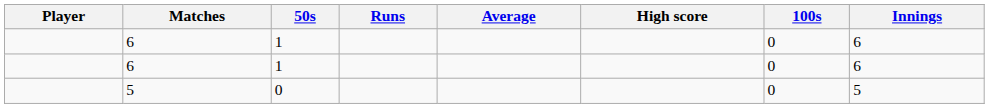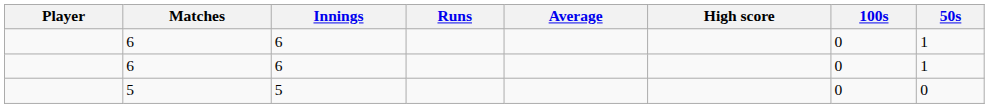columns swapped: (917, 16) <-> (305, 16)
